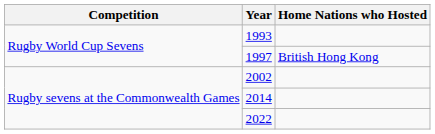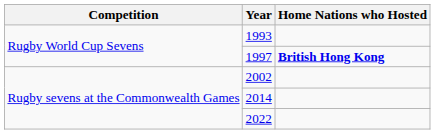(328, 56) normal -> (331, 56) bold
